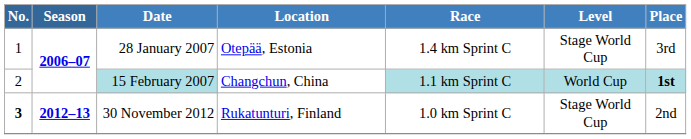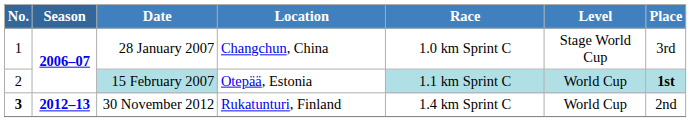(267, 48) Otepää, Estonia -> (275, 48) Changchun, China
(465, 48) 1.4 km Sprint C -> (465, 48) 1.0 km Sprint C
(275, 81) Changchun, China -> (267, 81) Otepää, Estonia
(465, 113) 1.0 km Sprint C -> (465, 105) 1.4 km Sprint C
(595, 113) Stage World Cup -> (595, 105) World Cup
